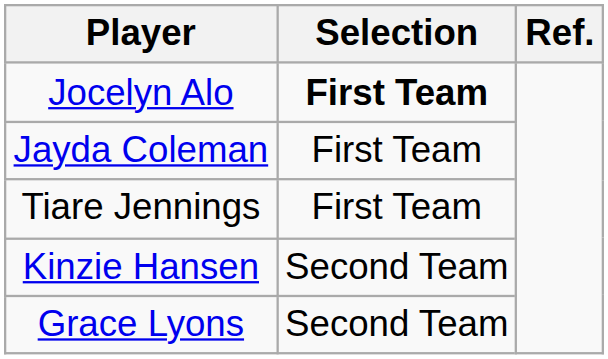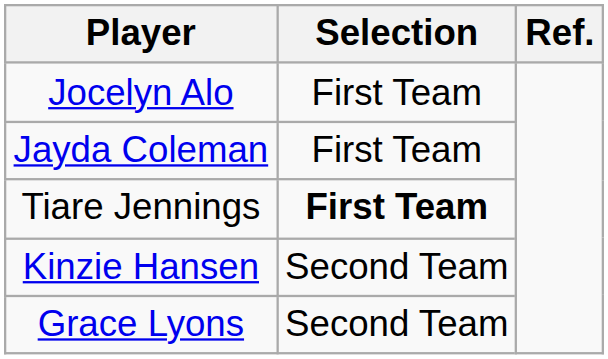(397, 91) bold -> (397, 91) normal
(397, 207) normal -> (397, 207) bold
